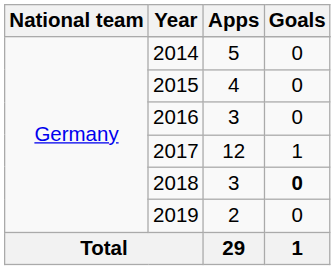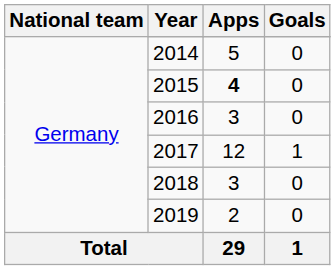(234, 85) normal -> (234, 85) bold
(297, 183) bold -> (297, 183) normal
